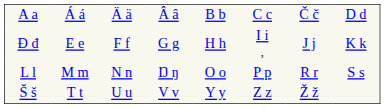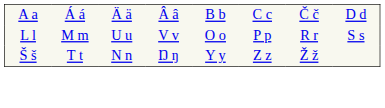- row: (28, 43)
(122, 72) N n -> (122, 35) U u
(169, 72) Ŋ ŋ -> (169, 35) V v
(122, 93) U u -> (122, 56) N n
(169, 93) V v -> (169, 56) Ŋ ŋ
